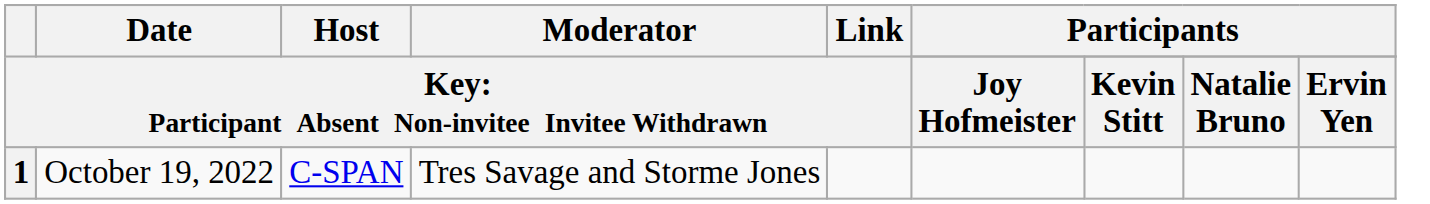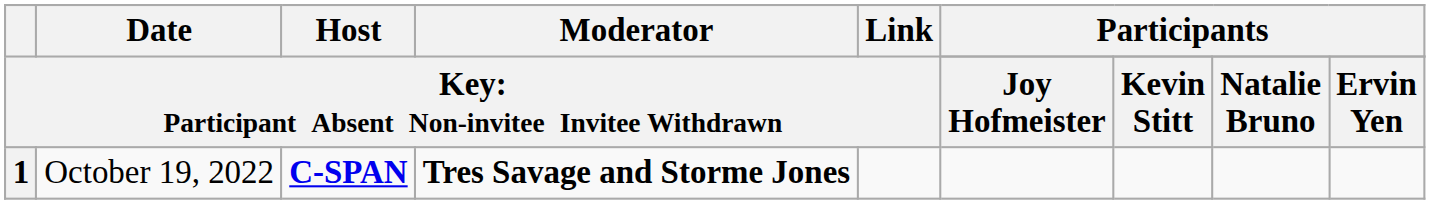(346, 172) normal -> (348, 172) bold
(619, 172) normal -> (636, 172) bold
